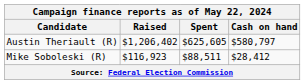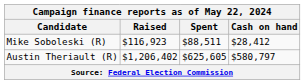rows swapped: (57, 57) <-> (62, 42)
